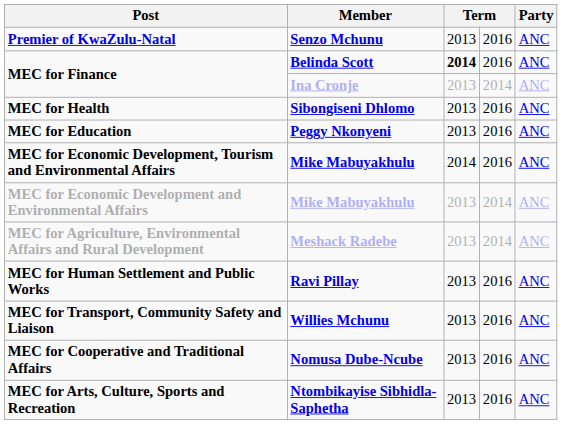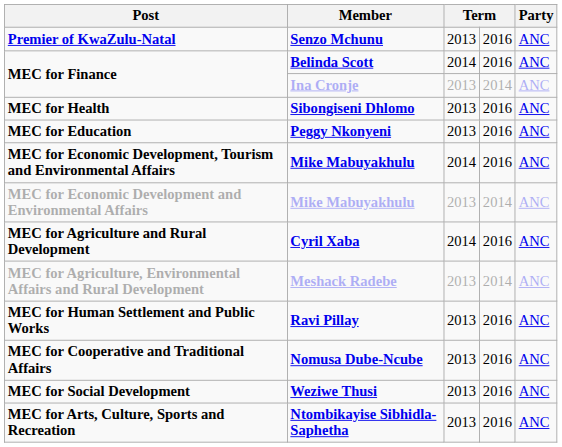(462, 62) bold -> (462, 62) normal
+ row: (107, 241)
- row: (145, 320)
+ row: (99, 391)
